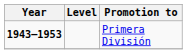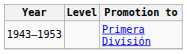(34, 35) bold -> (34, 35) normal
